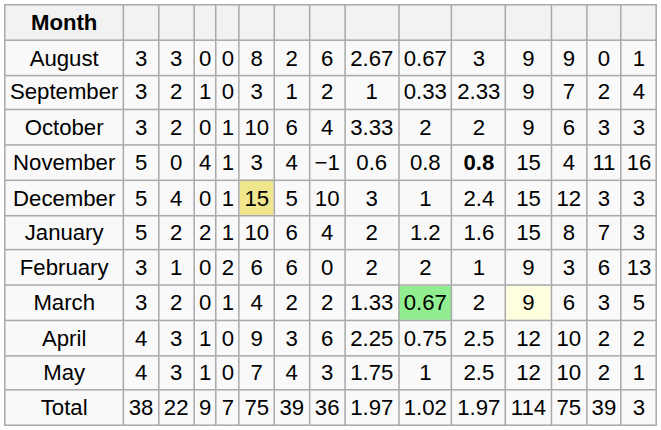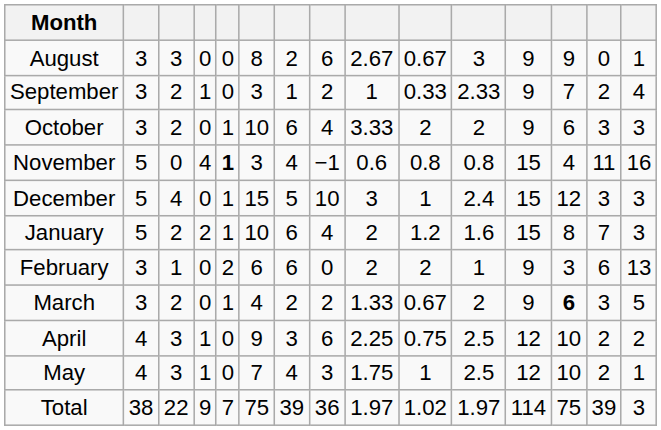(228, 163) normal -> (228, 163) bold
(479, 163) bold -> (479, 163) normal
(257, 198) khaki background -> (257, 198) no background
(425, 303) lightgreen background -> (425, 303) no background
(528, 303) lightyellow background -> (528, 303) no background
(569, 303) normal -> (569, 303) bold
